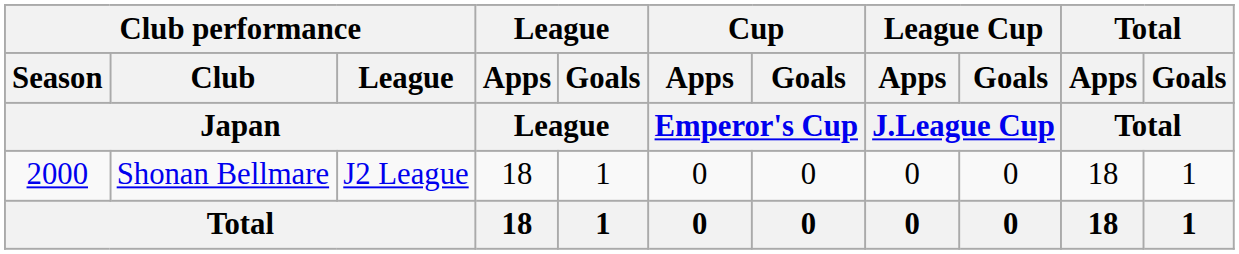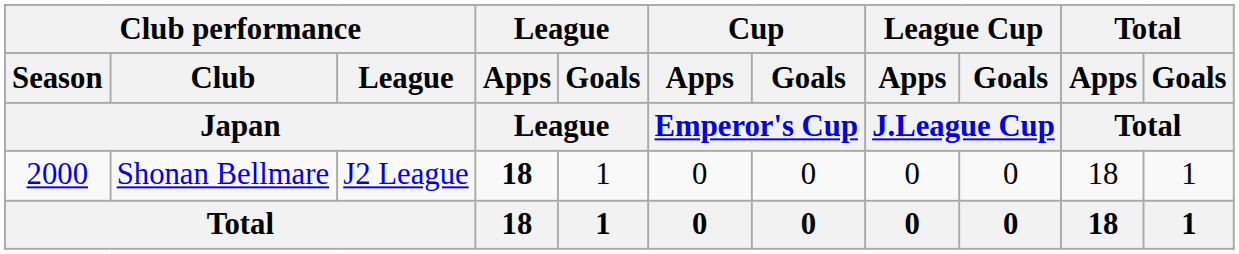(517, 175) normal -> (517, 175) bold
